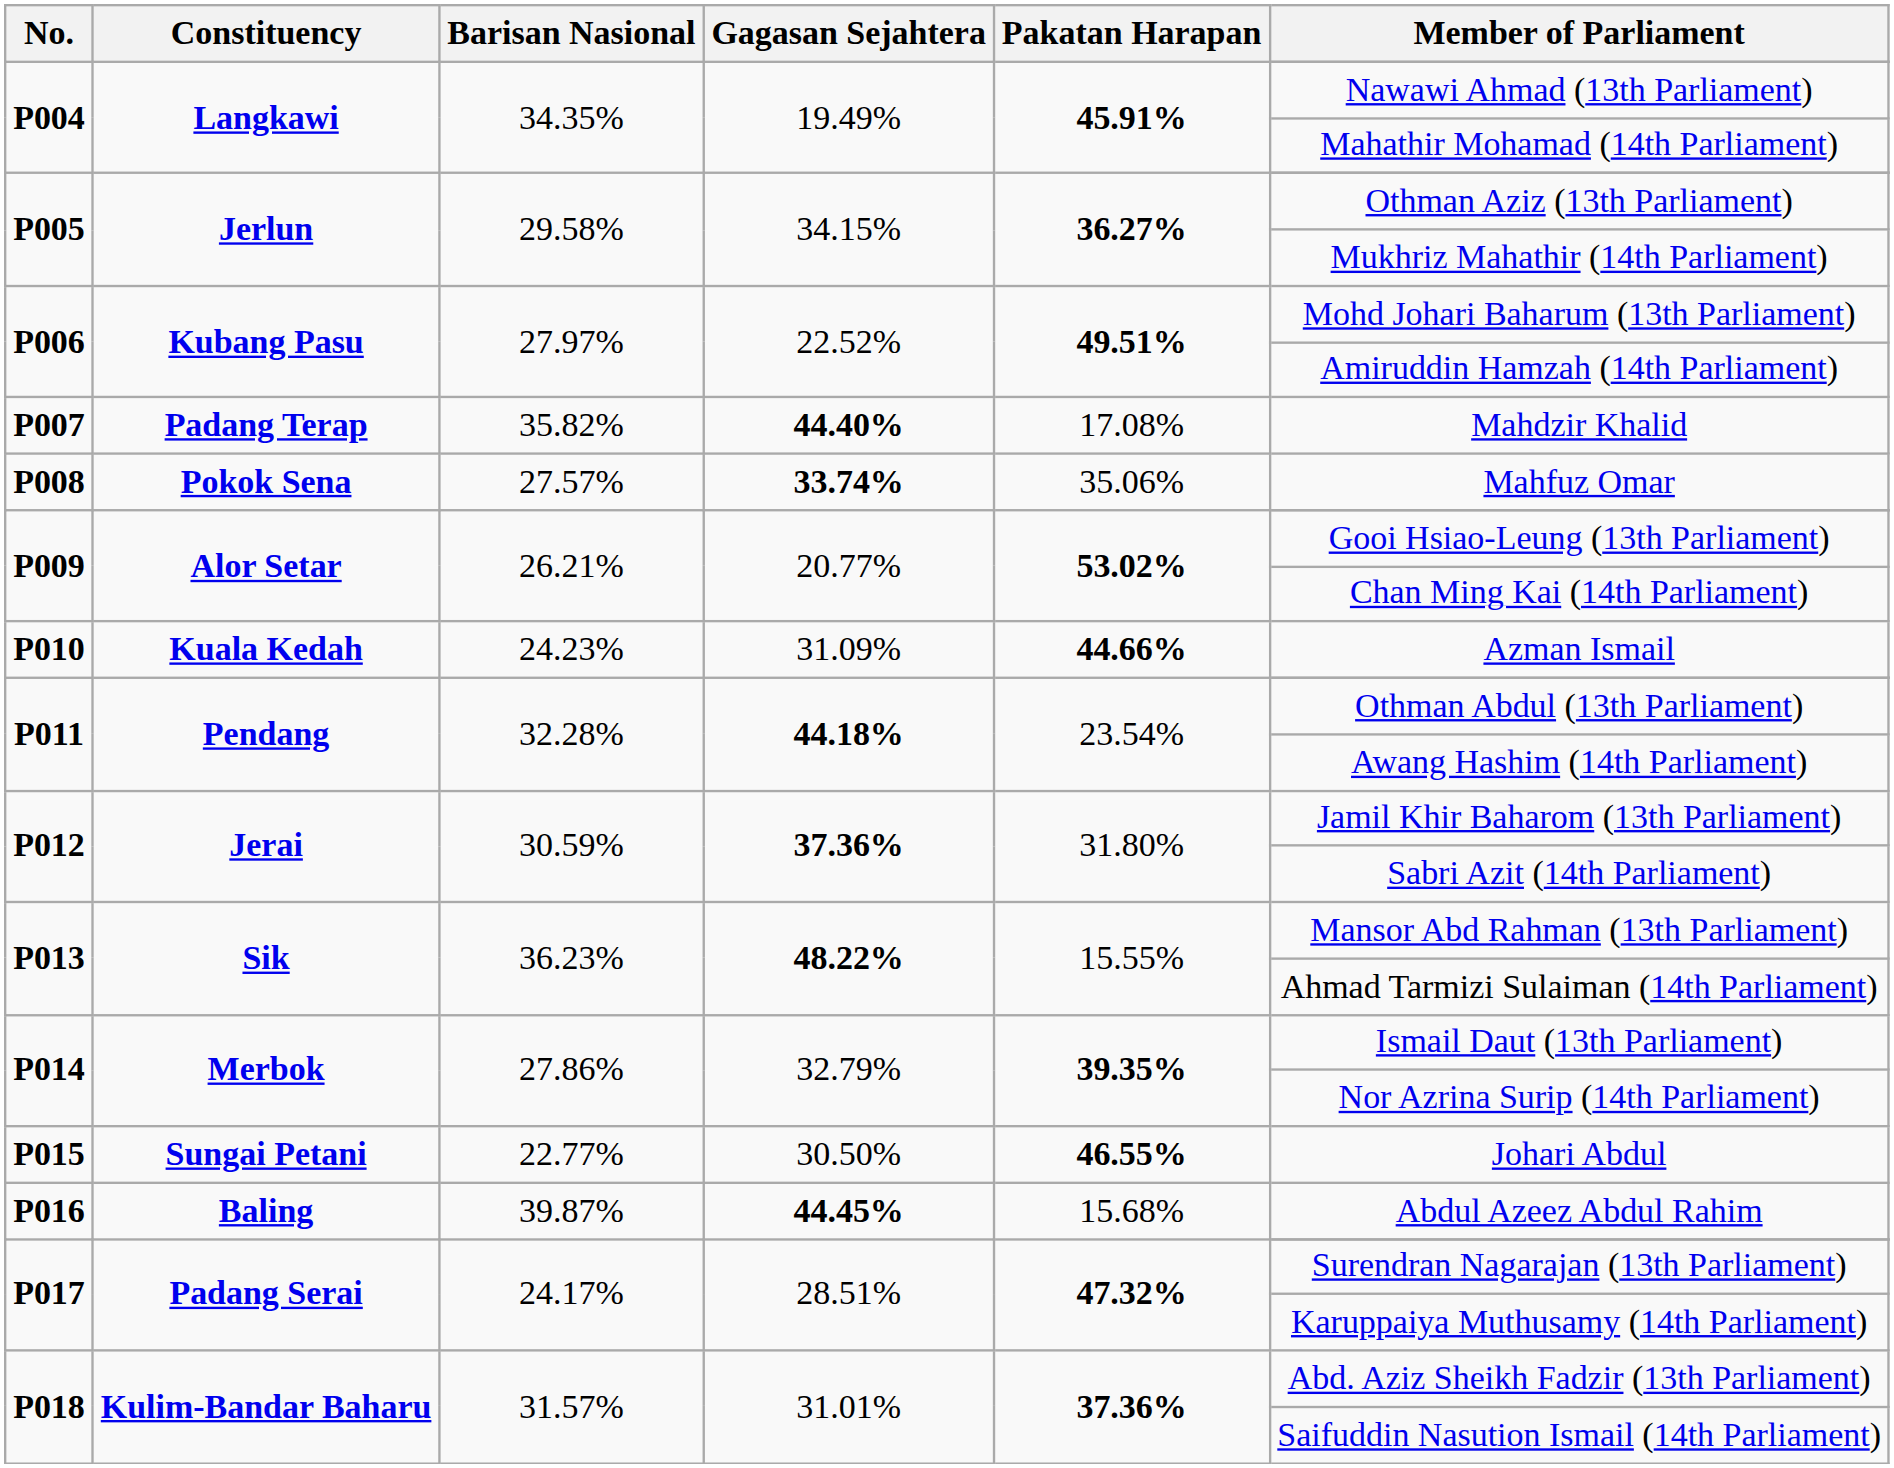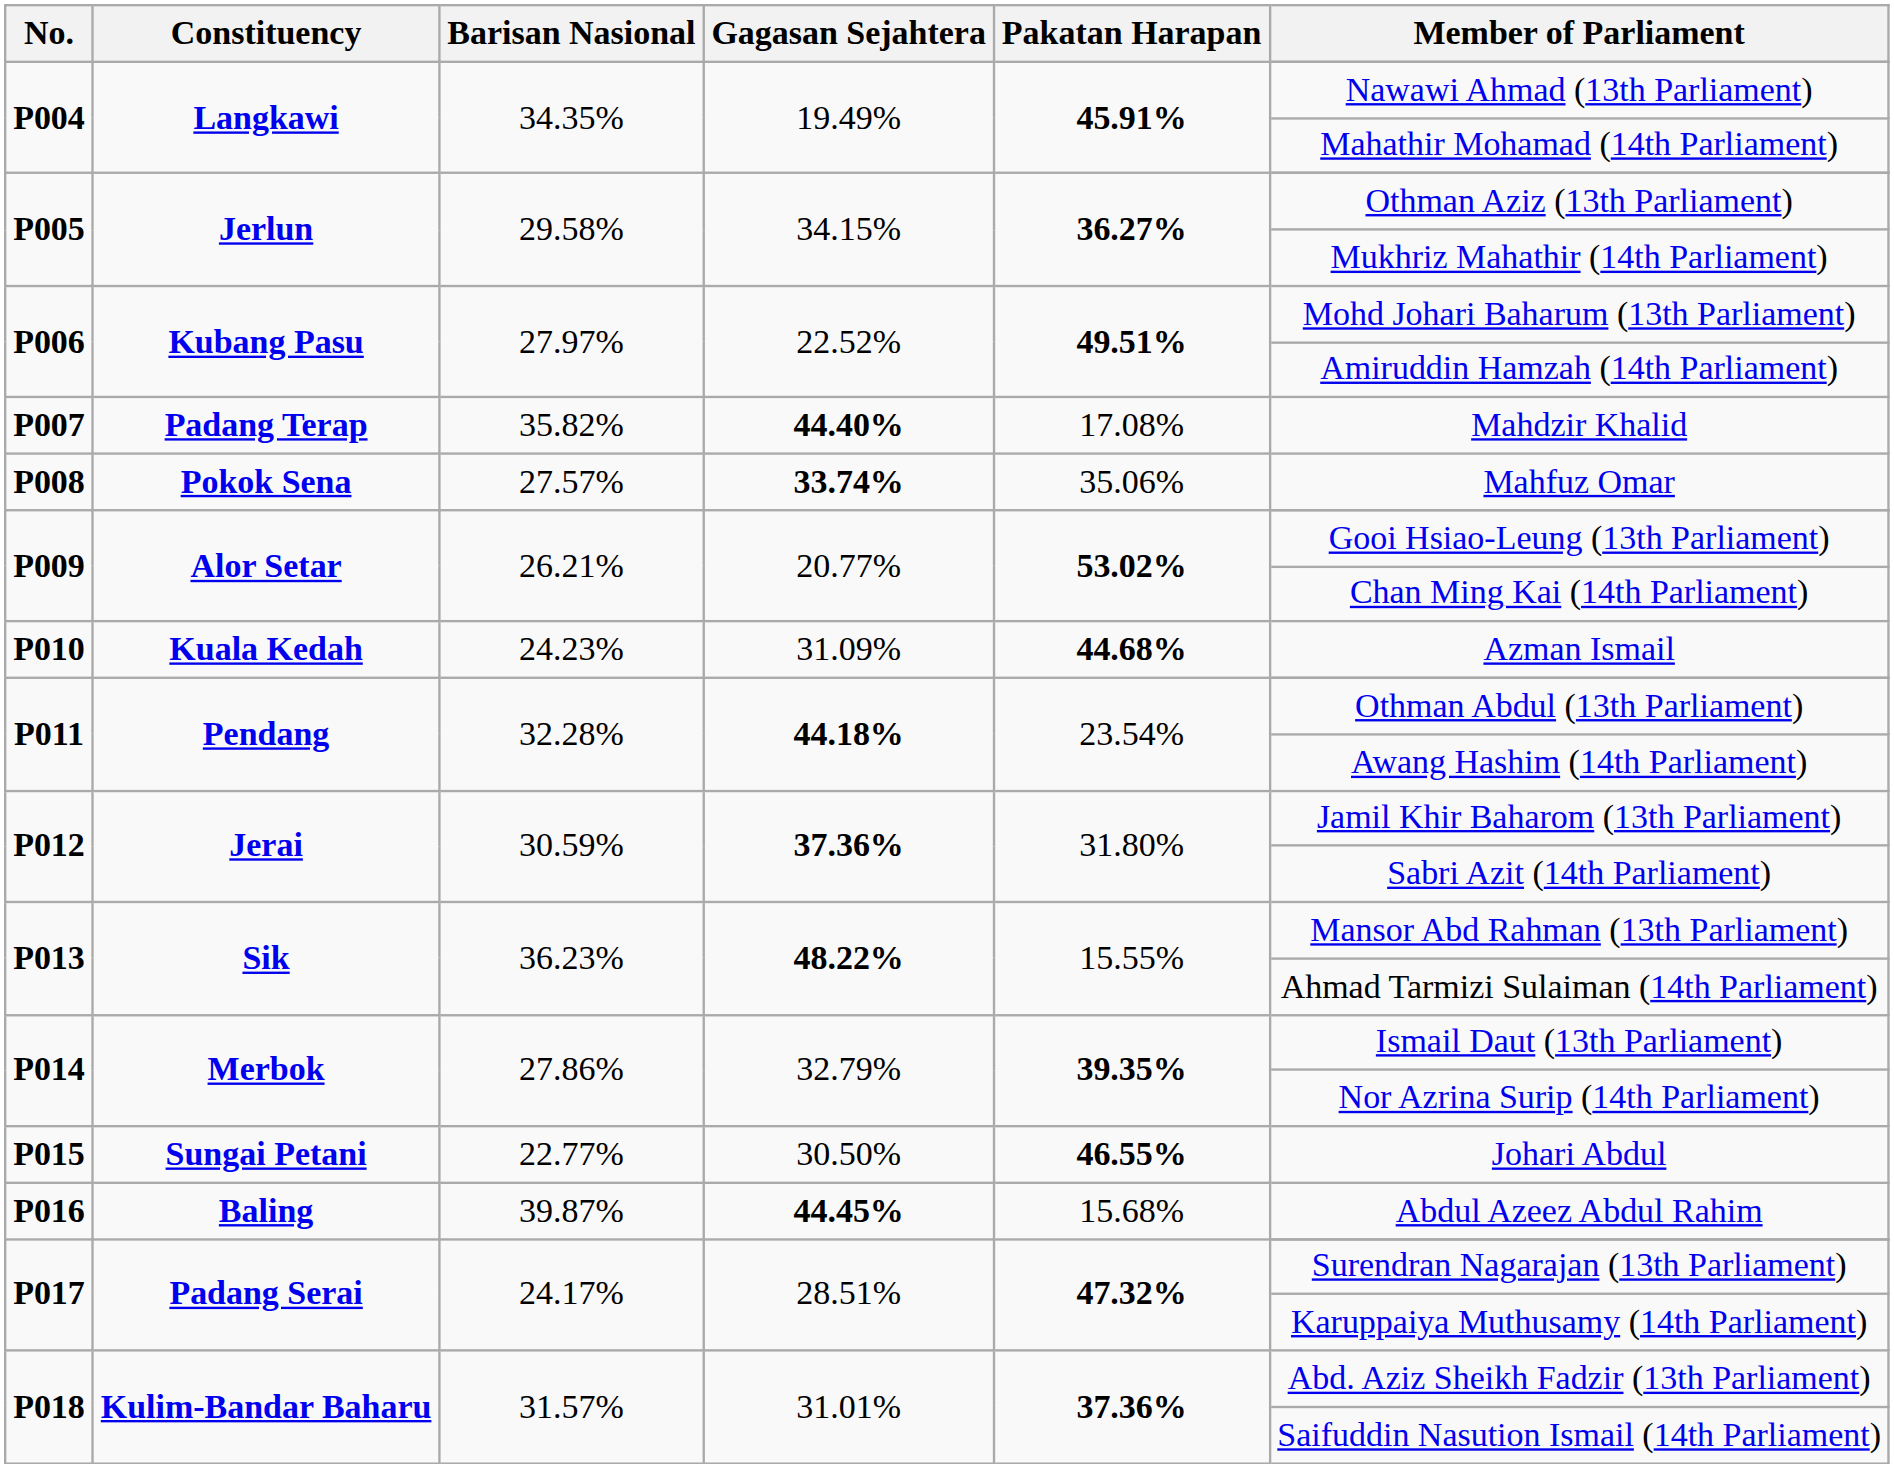(1132, 649) 44.66% -> (1132, 649) 44.68%
